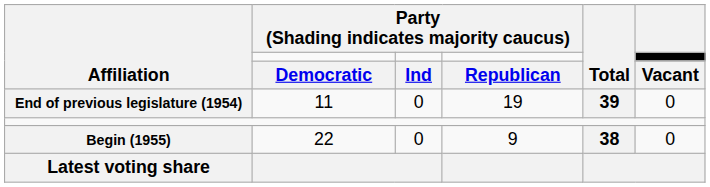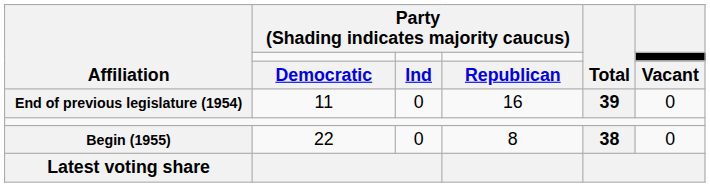(513, 103) 19 -> (513, 103) 16
(513, 139) 9 -> (513, 139) 8
